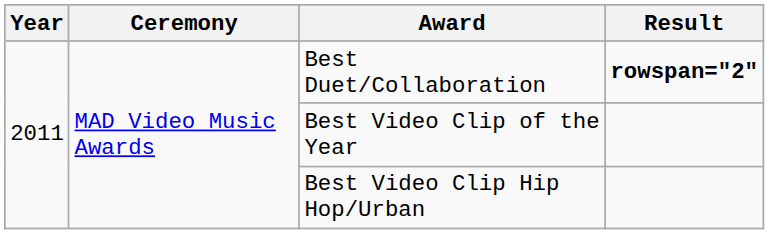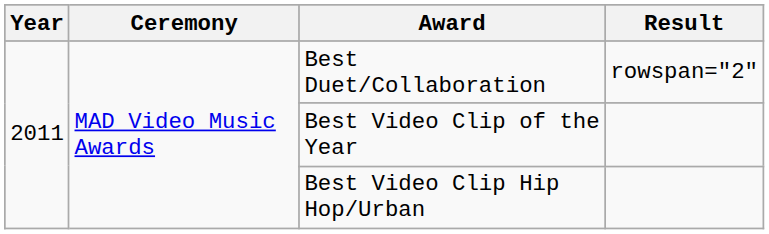(684, 72) bold -> (684, 72) normal
